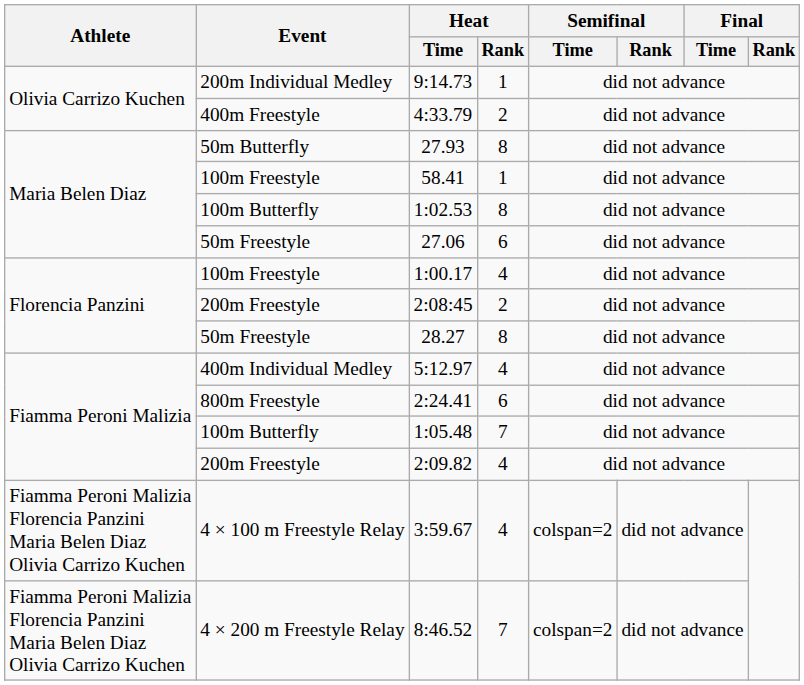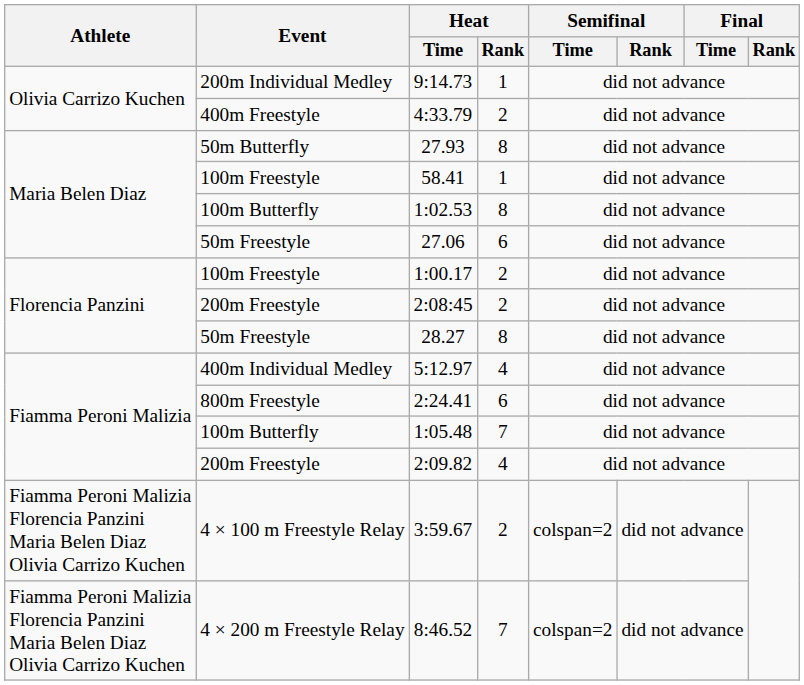(503, 273) 4 -> (503, 273) 2
(503, 530) 4 -> (503, 530) 2
